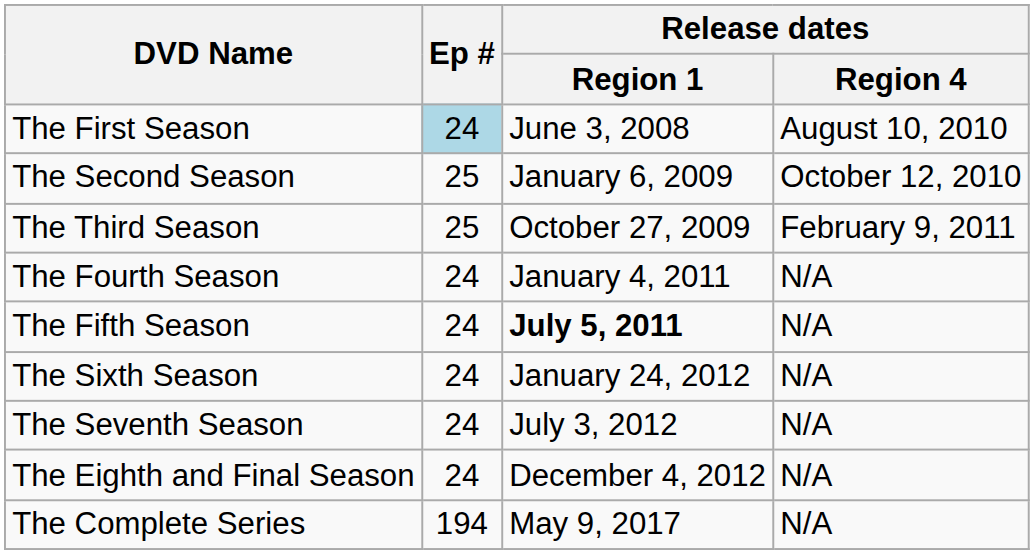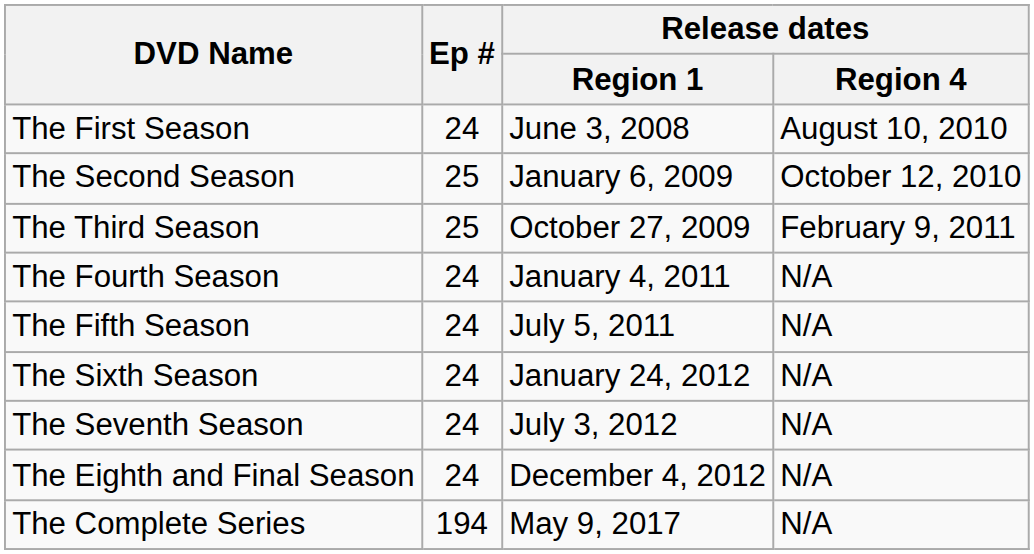(462, 128) lightblue background -> (462, 128) no background
(596, 326) bold -> (592, 326) normal
